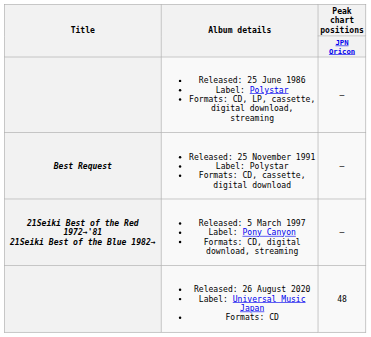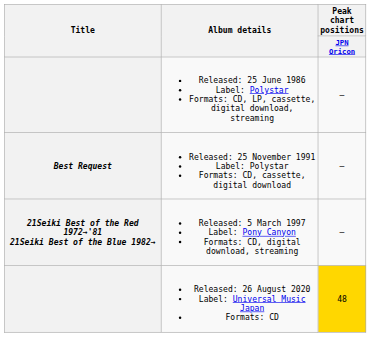(342, 299) no background -> (342, 299) gold background
